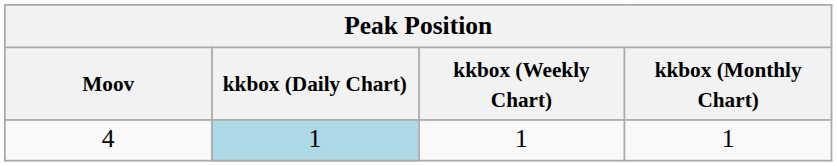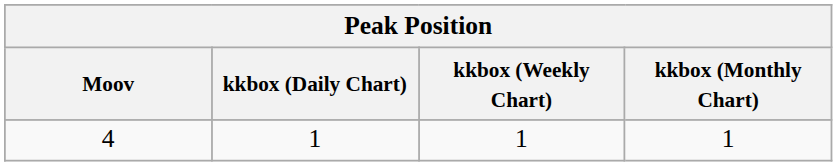(315, 140) lightblue background -> (315, 140) no background
